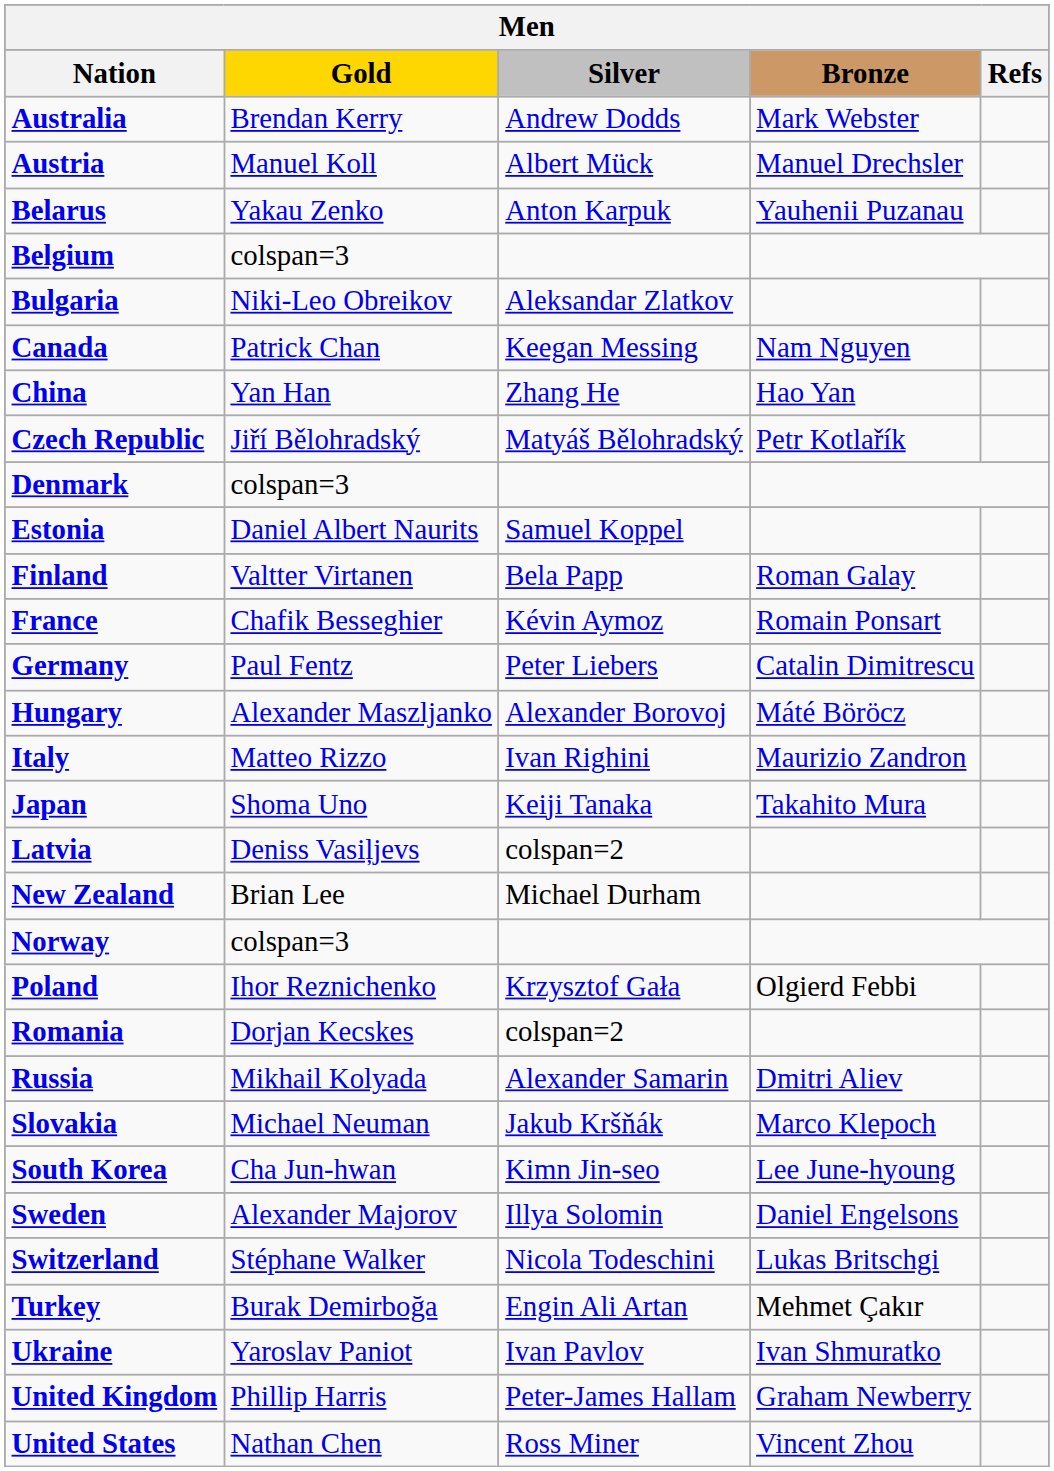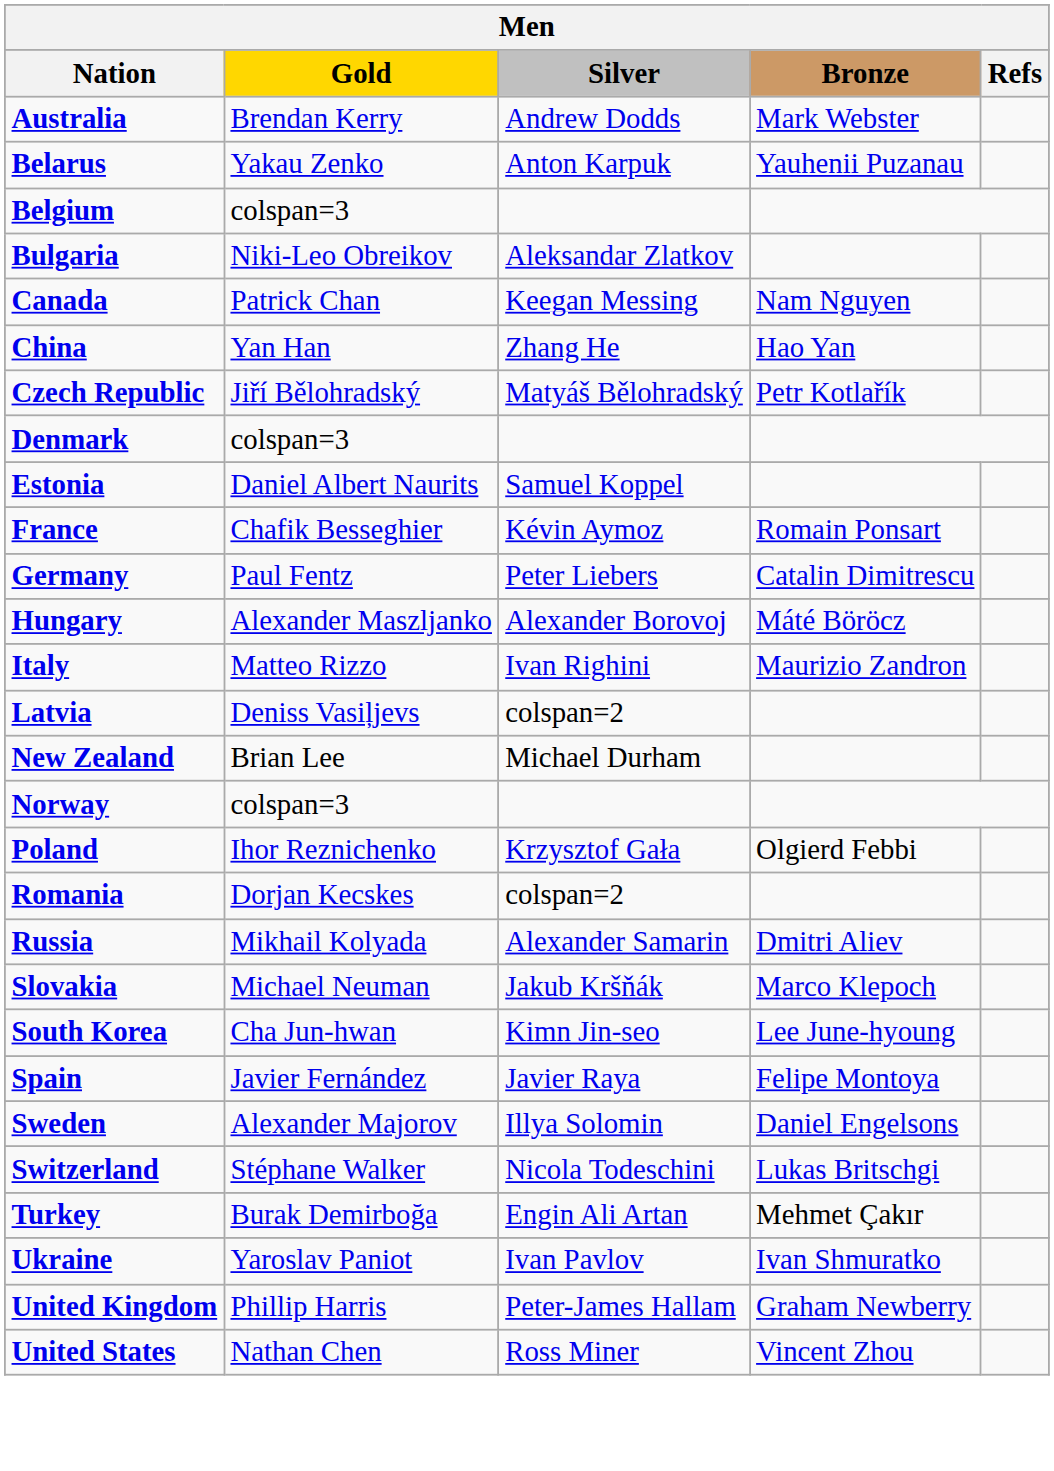- row: (58, 164)
- row: (60, 575)
- row: (49, 803)
+ row: (47, 1077)
